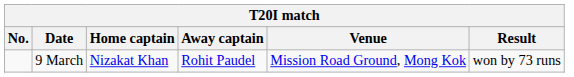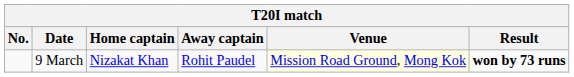(368, 60) no background -> (368, 60) lightyellow background
(517, 60) normal -> (519, 60) bold
